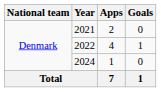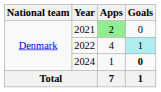(111, 29) no background -> (111, 29) lightgreen background
(140, 45) no background -> (140, 45) paleturquoise background
(140, 62) normal -> (140, 62) bold
